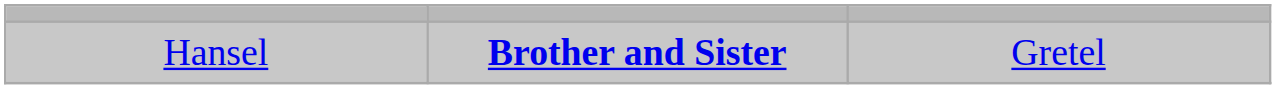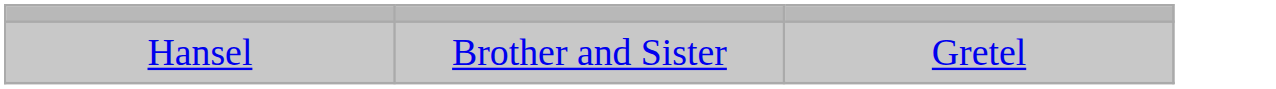(637, 51) bold -> (589, 51) normal
